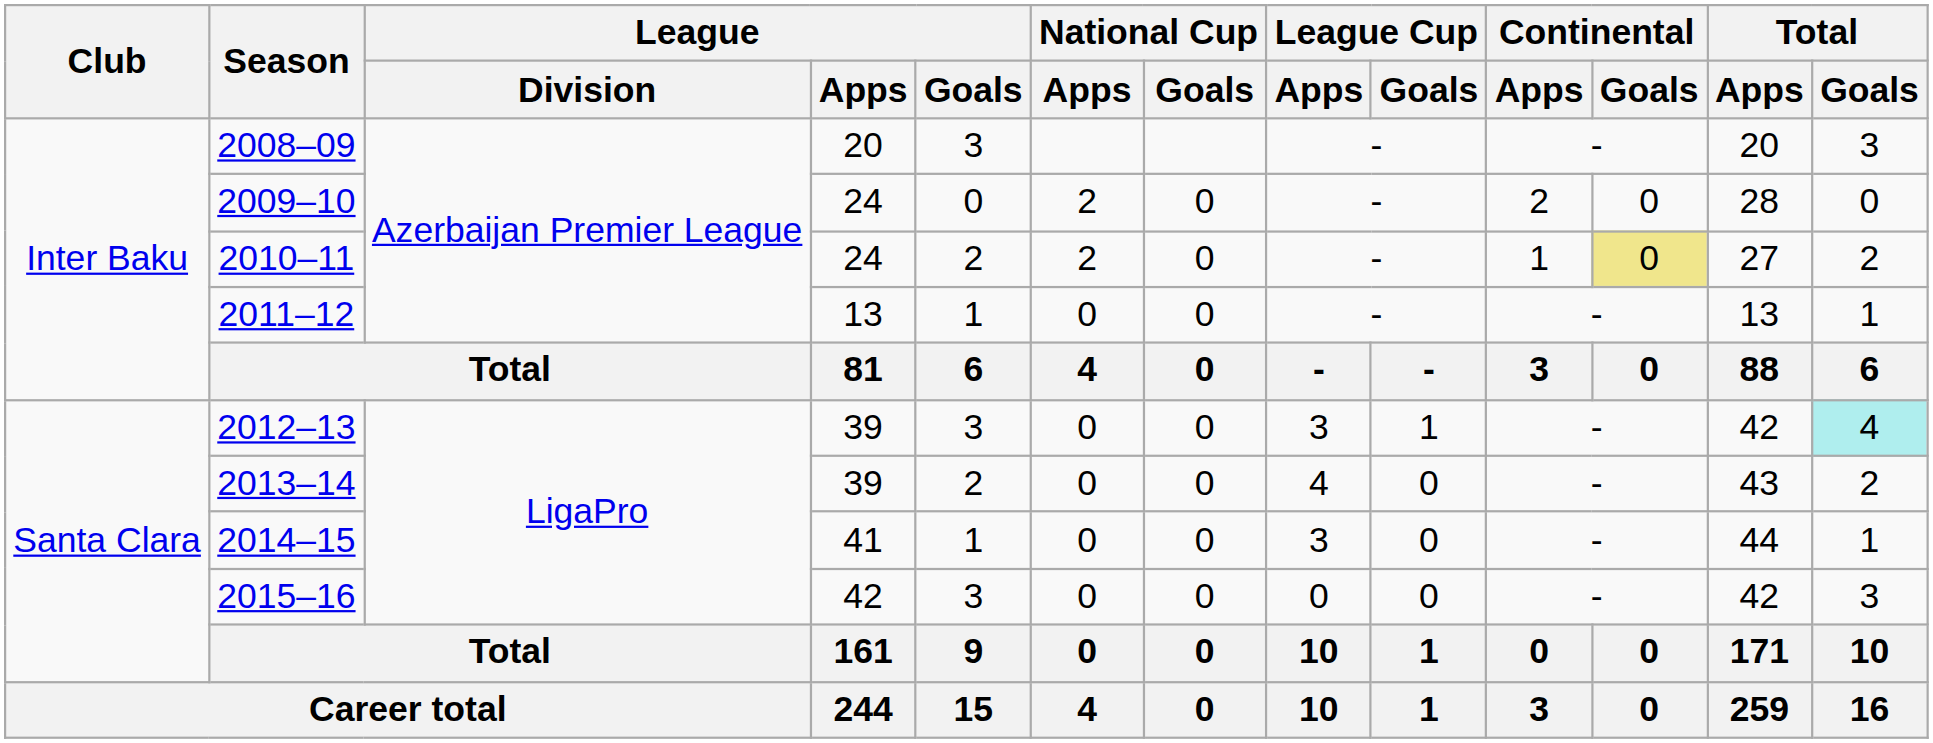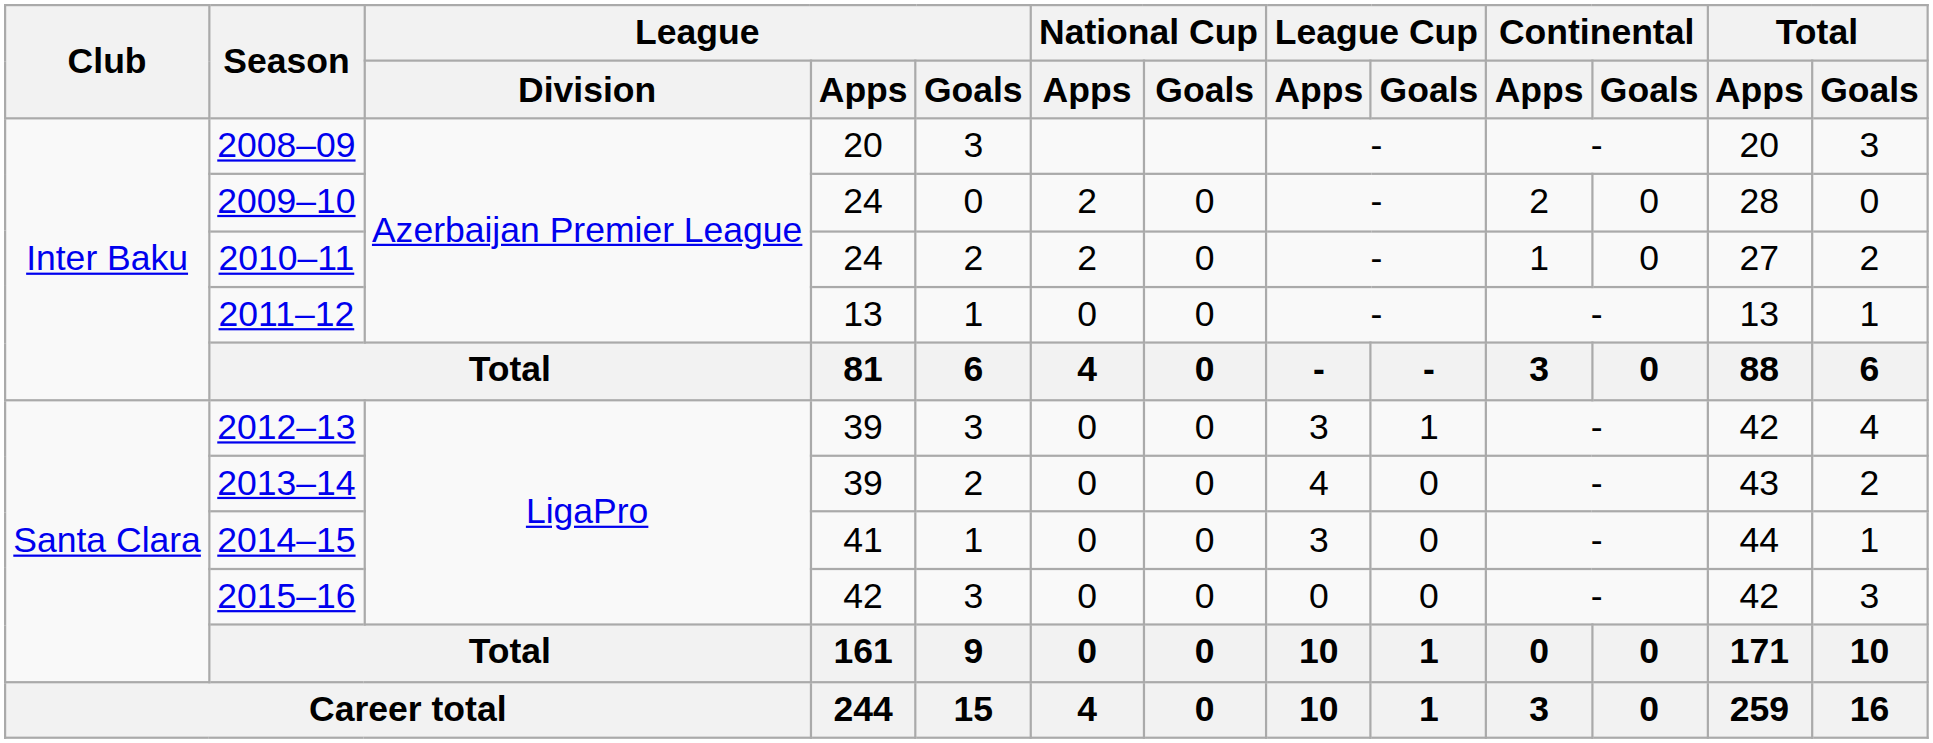(1649, 257) khaki background -> (1649, 257) no background
(1869, 426) paleturquoise background -> (1869, 426) no background
